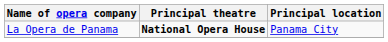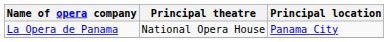(203, 30) bold -> (203, 30) normal
